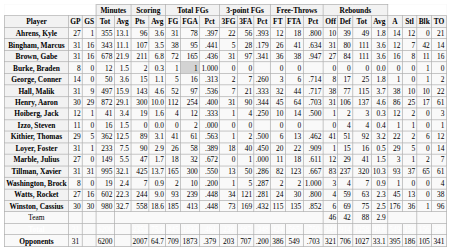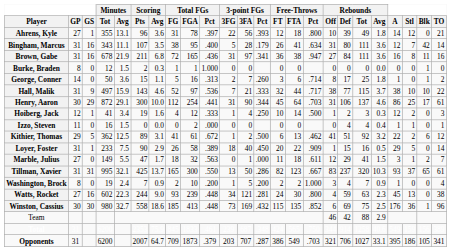(212, 45) .441 -> (212, 45) .400
(196, 68) lightgrey background -> (196, 68) no background
(212, 103) .400 -> (212, 103) .441
(212, 137) .563 -> (212, 137) .672
(212, 160) .672 -> (212, 160) .563
(262, 183) .287 -> (262, 183) .200
(262, 241) .200 -> (262, 241) .287
